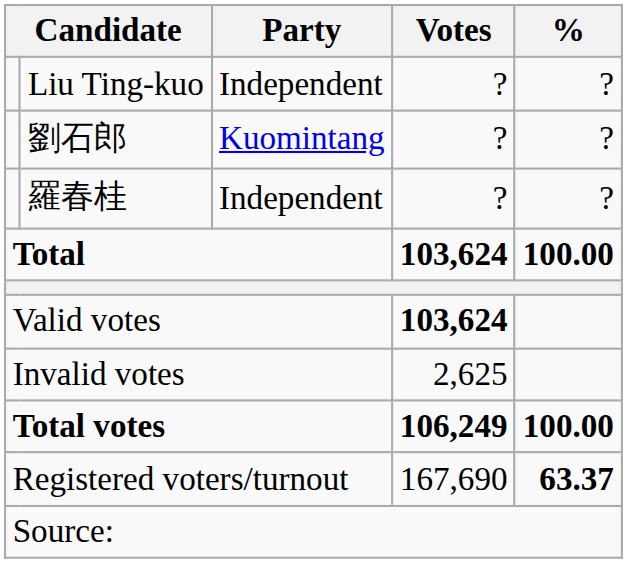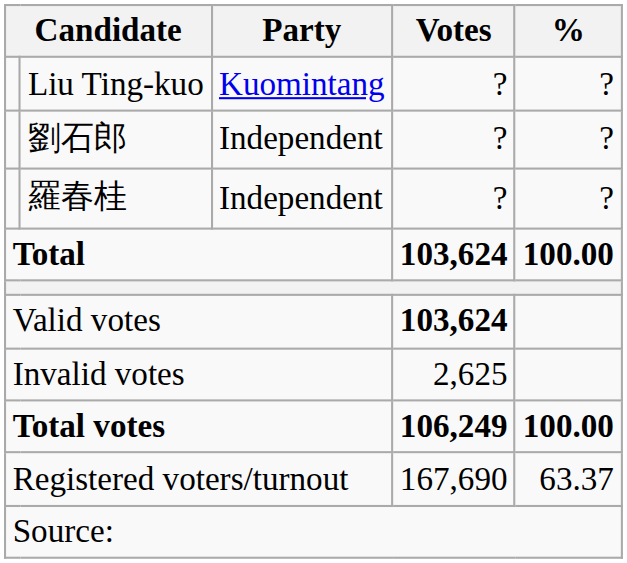(301, 83) Independent -> (302, 83) Kuomintang
(302, 138) Kuomintang -> (301, 138) Independent
(577, 478) bold -> (577, 478) normal
